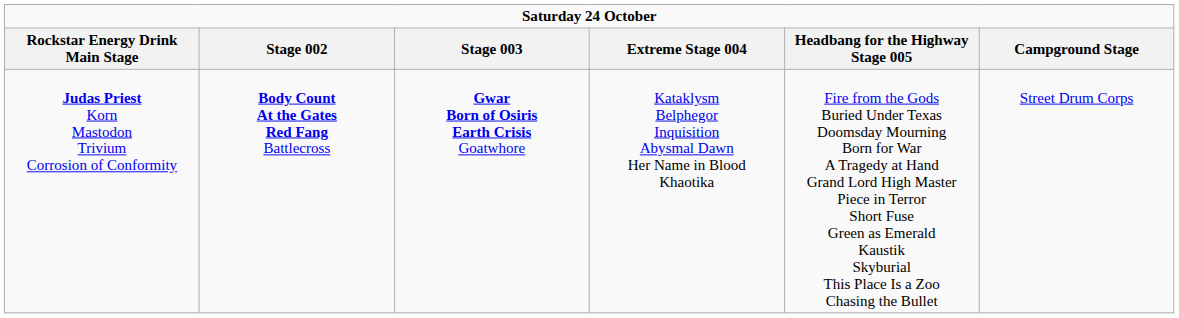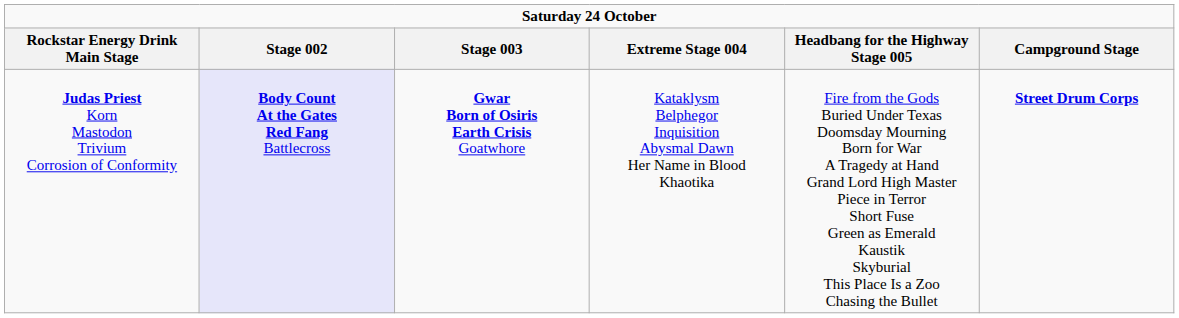(297, 123) no background -> (297, 123) lavender background
(1077, 97) normal -> (1077, 97) bold
